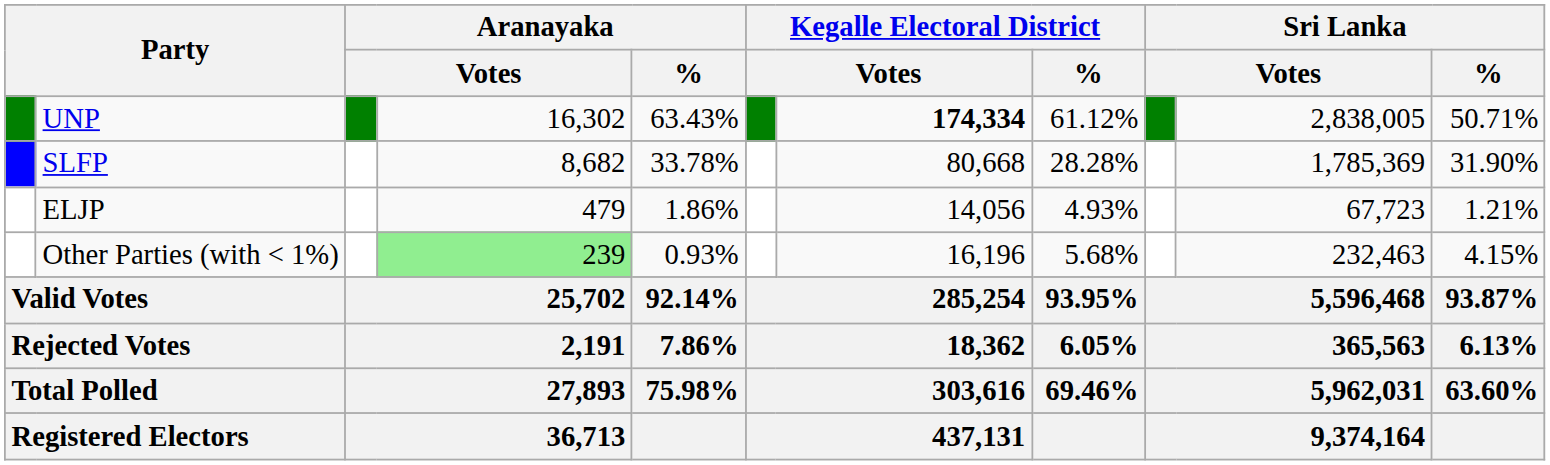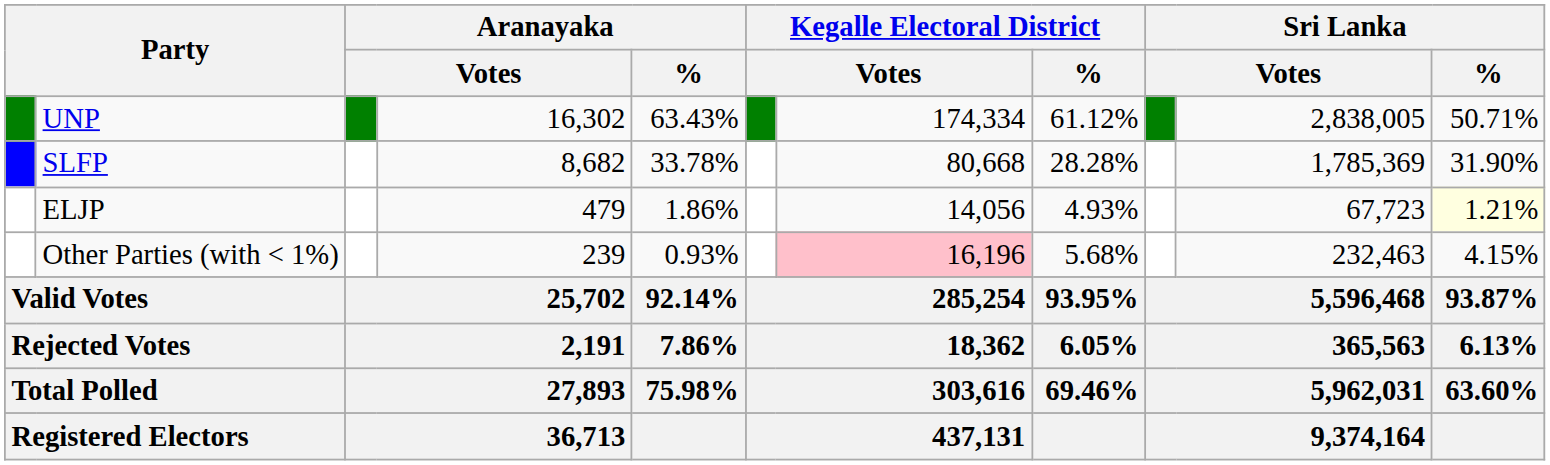(979, 118) bold -> (979, 118) normal
(1501, 208) no background -> (1501, 208) lightyellow background
(604, 254) lightgreen background -> (604, 254) no background
(986, 254) no background -> (986, 254) pink background
